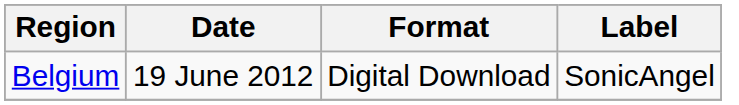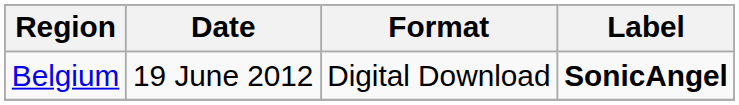(639, 75) normal -> (646, 75) bold
